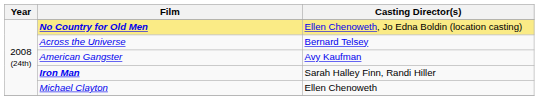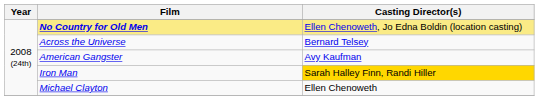(60, 73) bold -> (59, 73) normal
(370, 73) no background -> (370, 73) gold background
